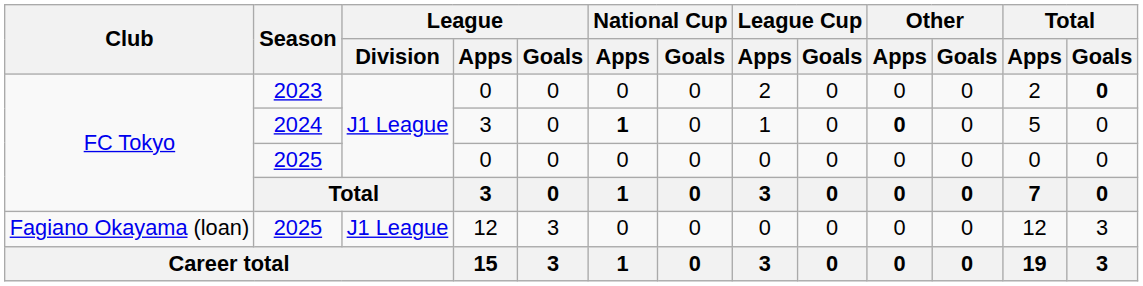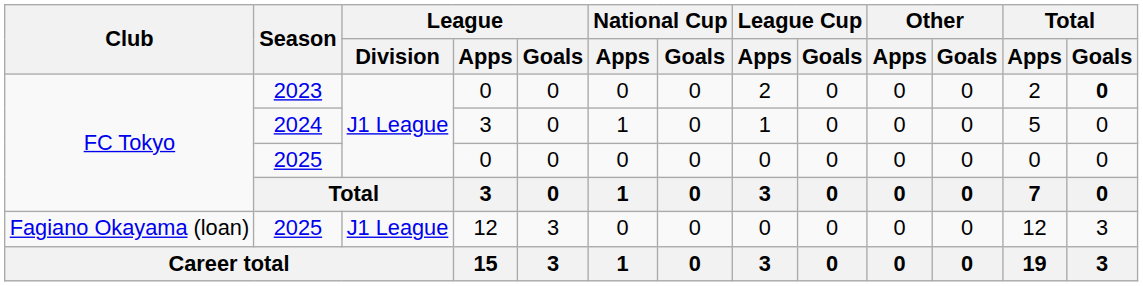(623, 125) bold -> (623, 125) normal
(900, 125) bold -> (900, 125) normal
